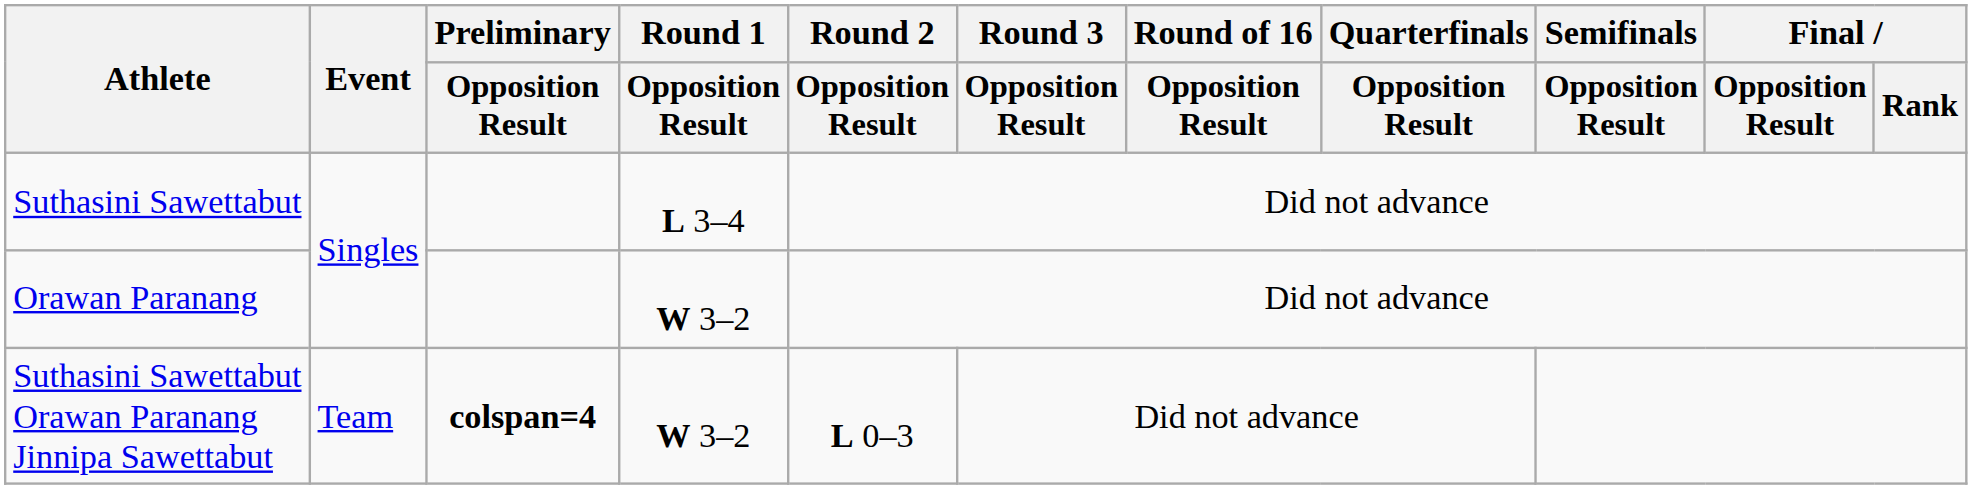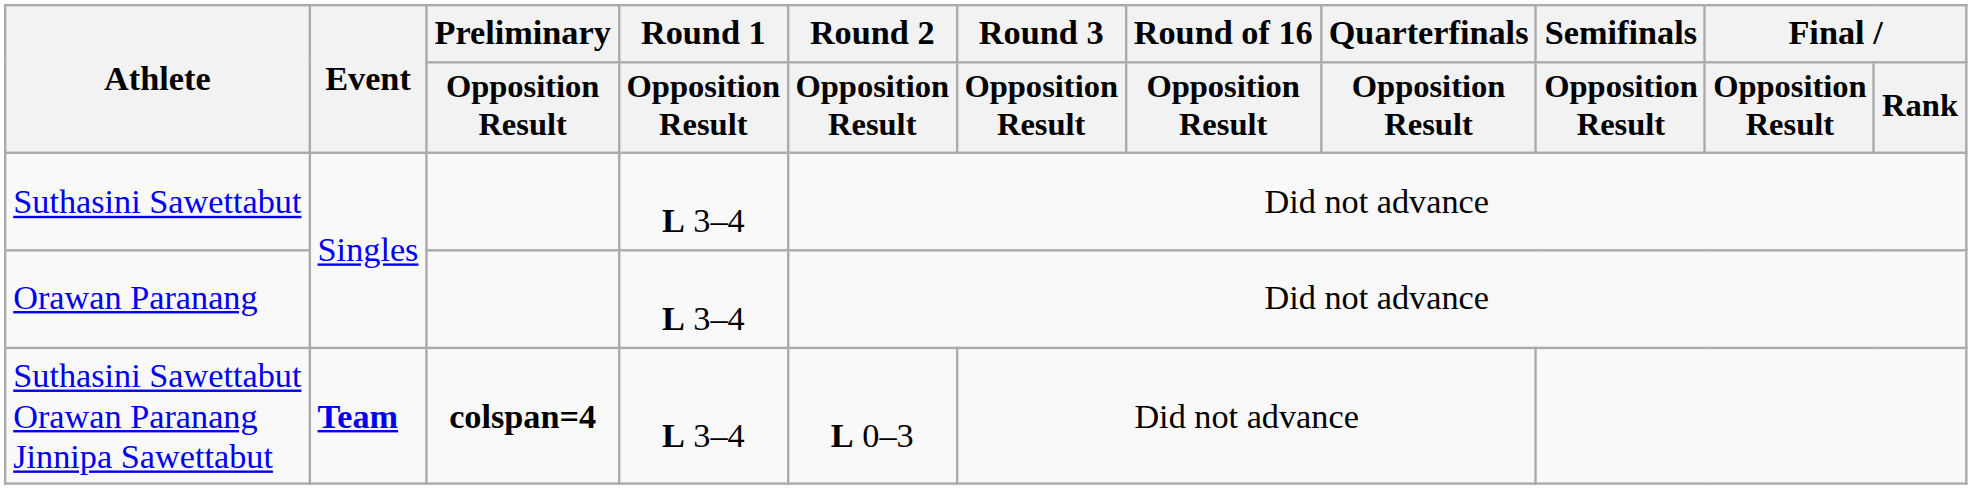(703, 318) W 3–2 -> (703, 318) L 3–4
(355, 415) normal -> (358, 415) bold
(703, 435) W 3–2 -> (703, 435) L 3–4
